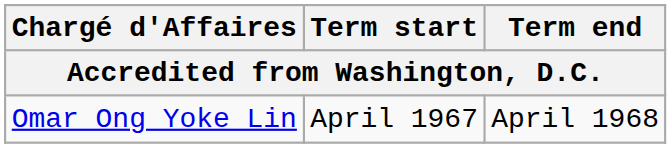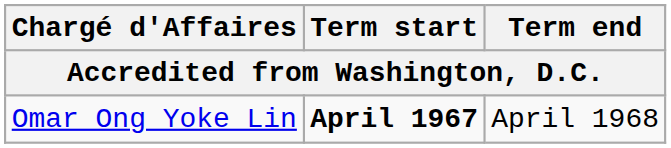(394, 119) normal -> (394, 119) bold
